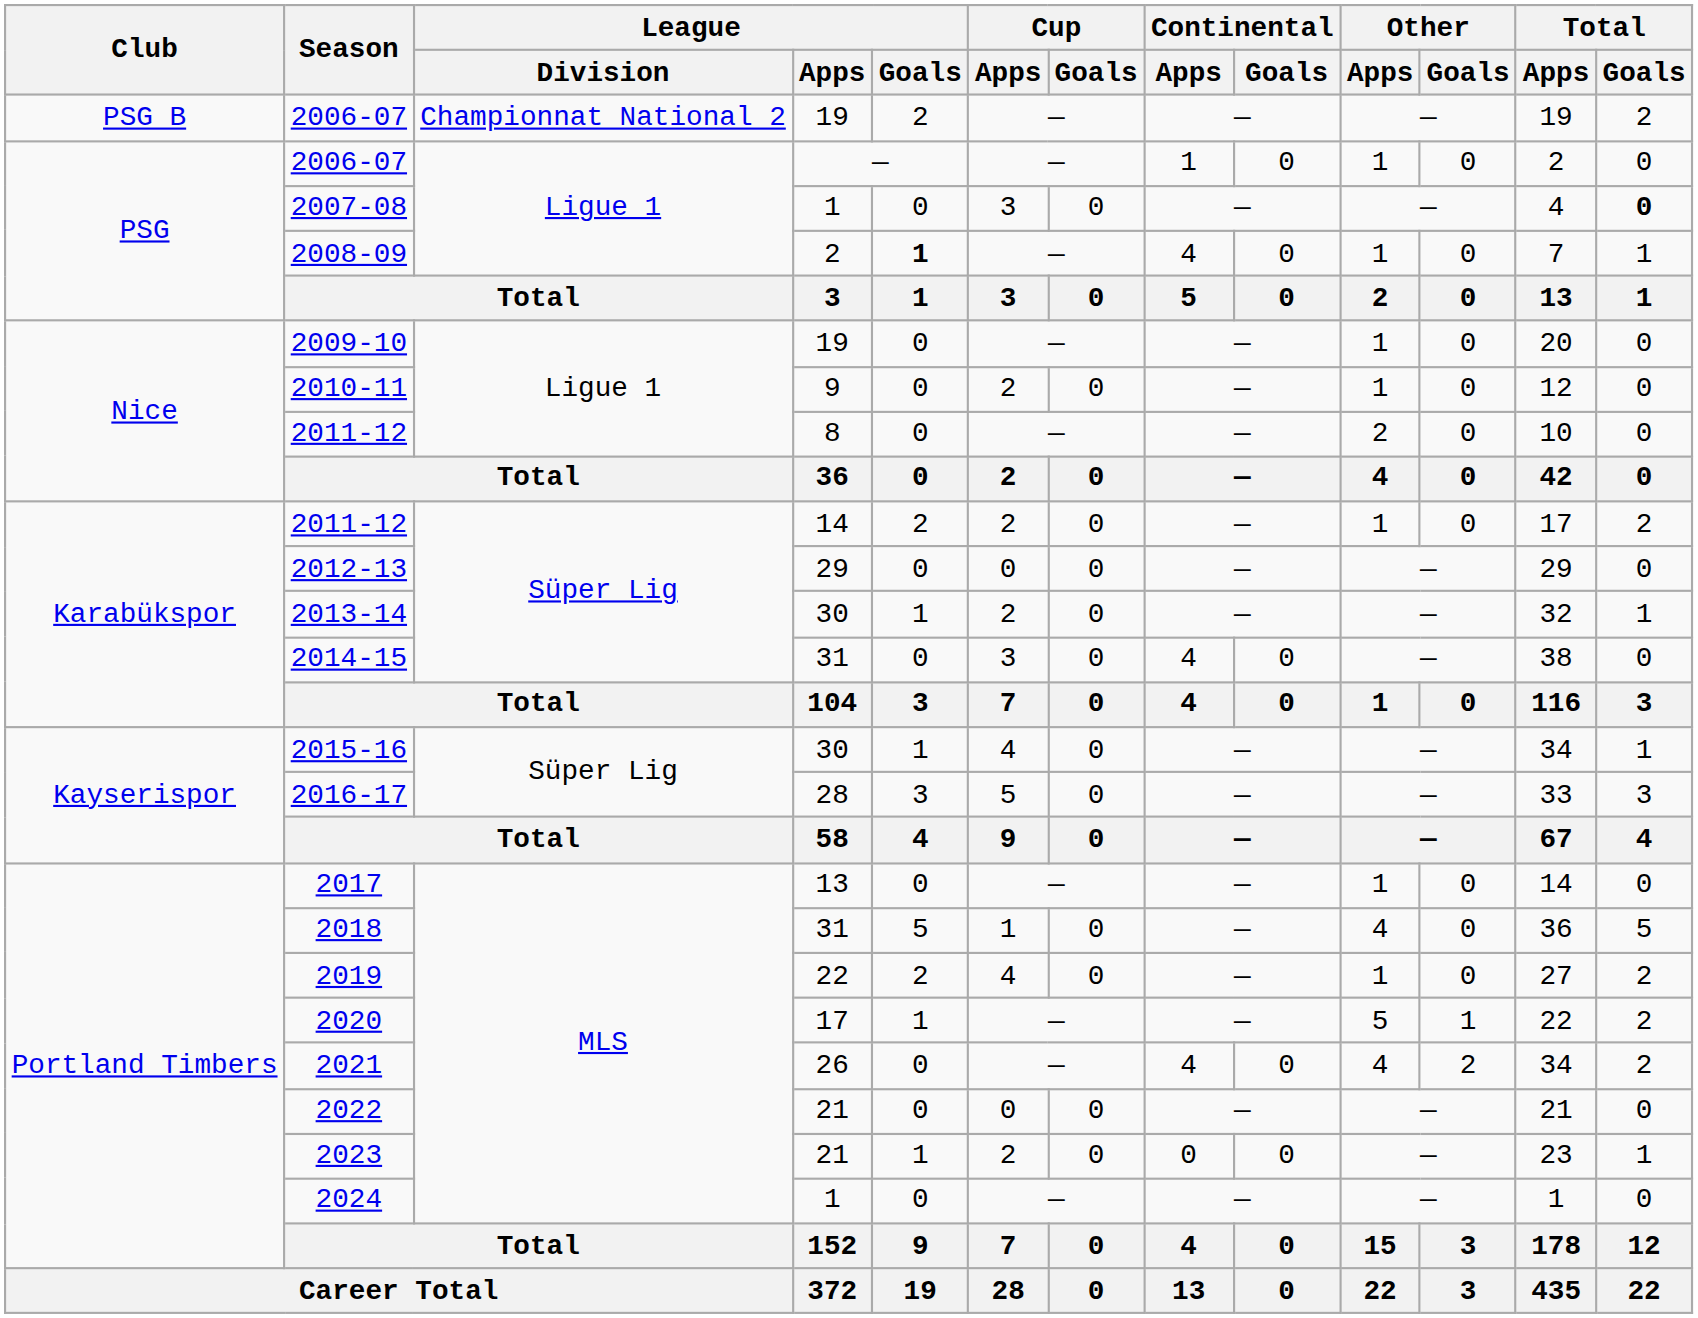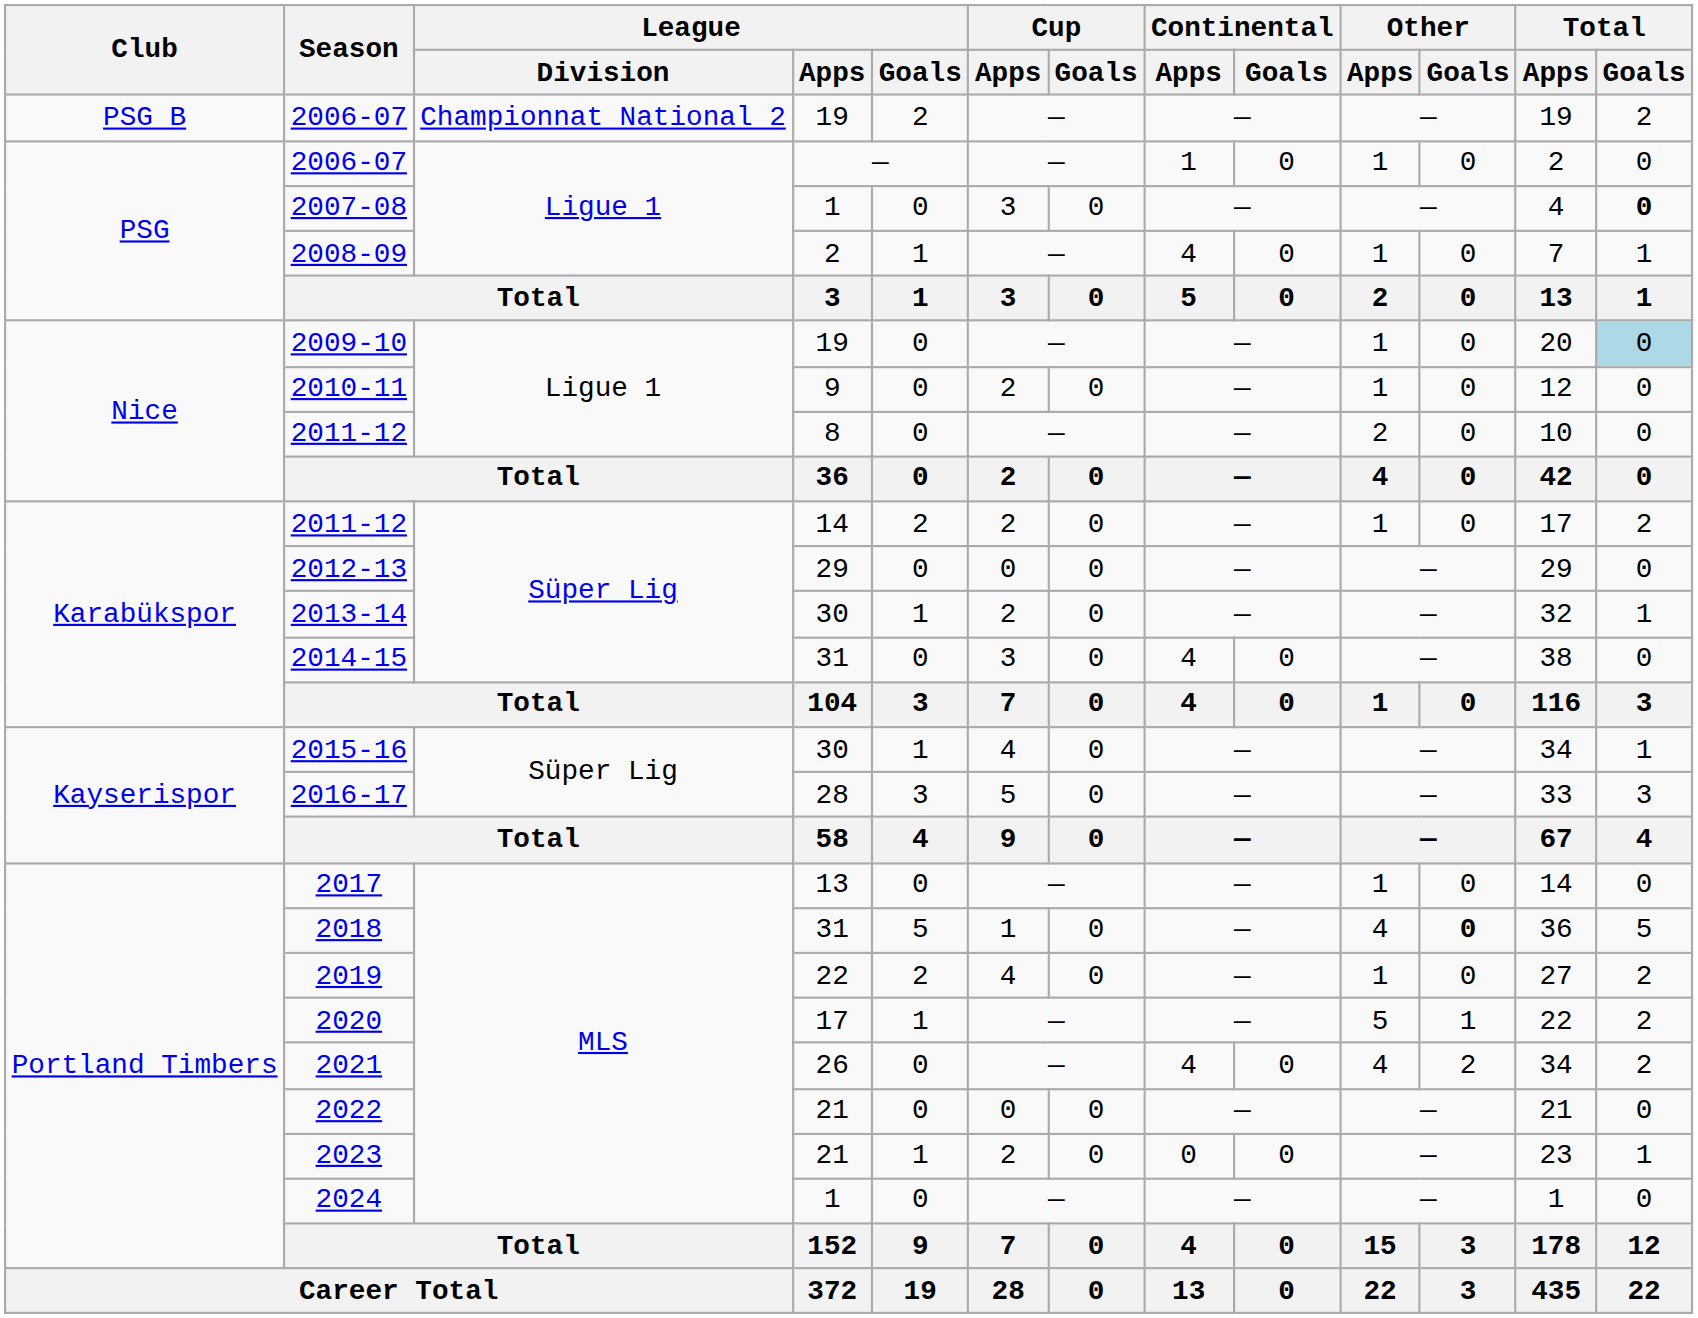(920, 253) bold -> (920, 253) normal
(1644, 344) no background -> (1644, 344) lightblue background
(1468, 930) normal -> (1468, 930) bold
